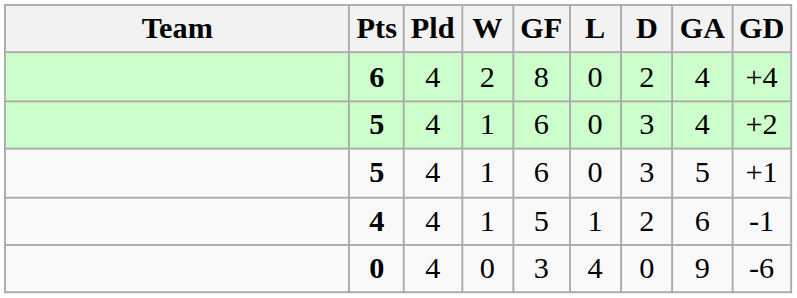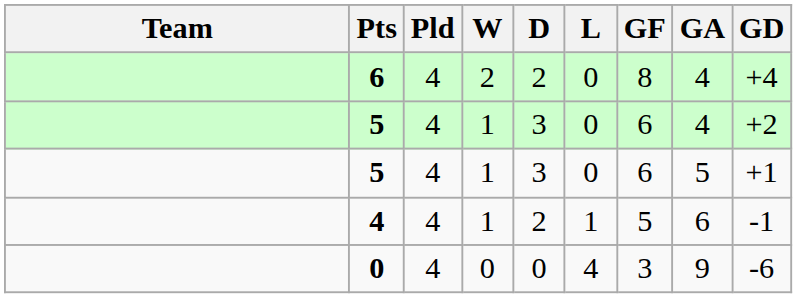columns swapped: (647, 28) <-> (541, 28)
